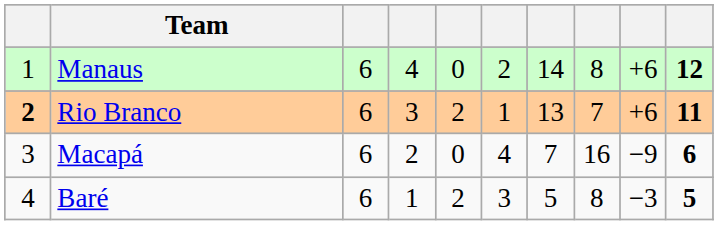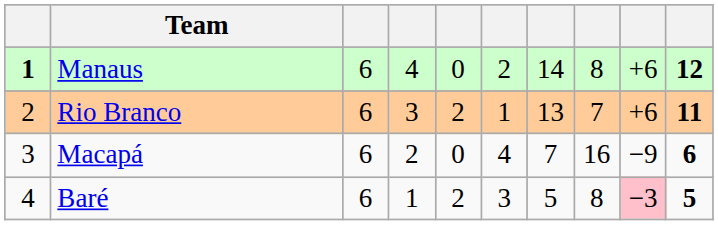(28, 68) normal -> (28, 68) bold
(28, 111) bold -> (28, 111) normal
(643, 197) no background -> (643, 197) pink background
